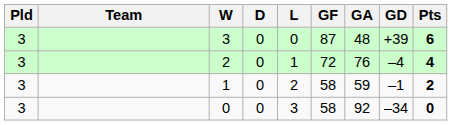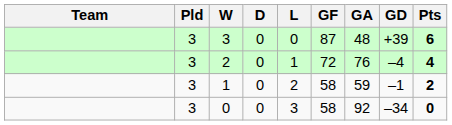columns swapped: (124, 16) <-> (21, 16)
